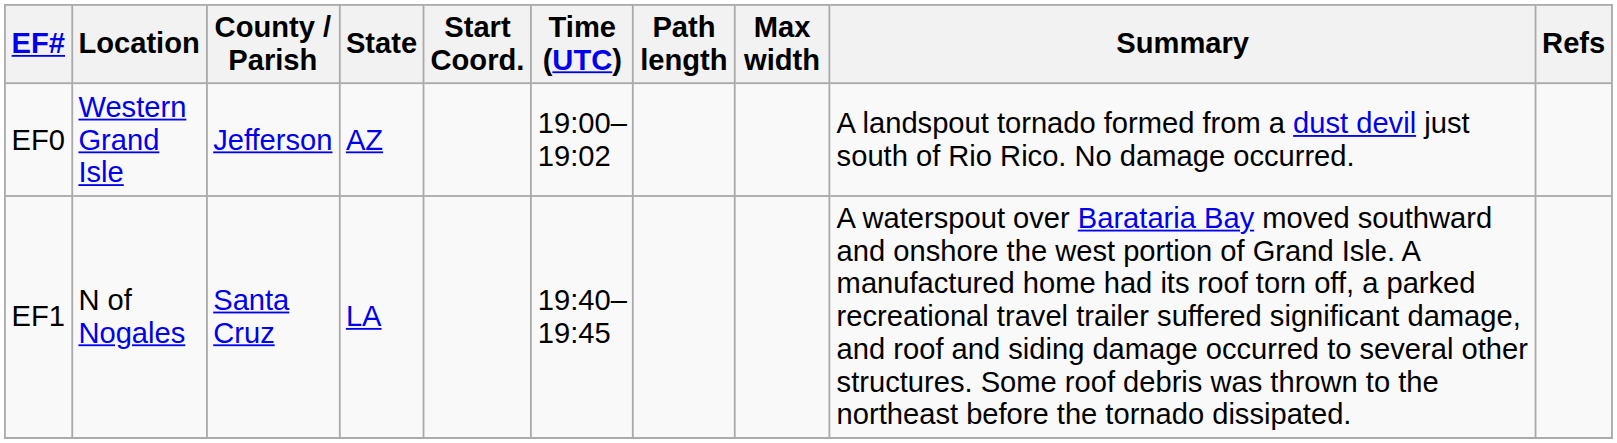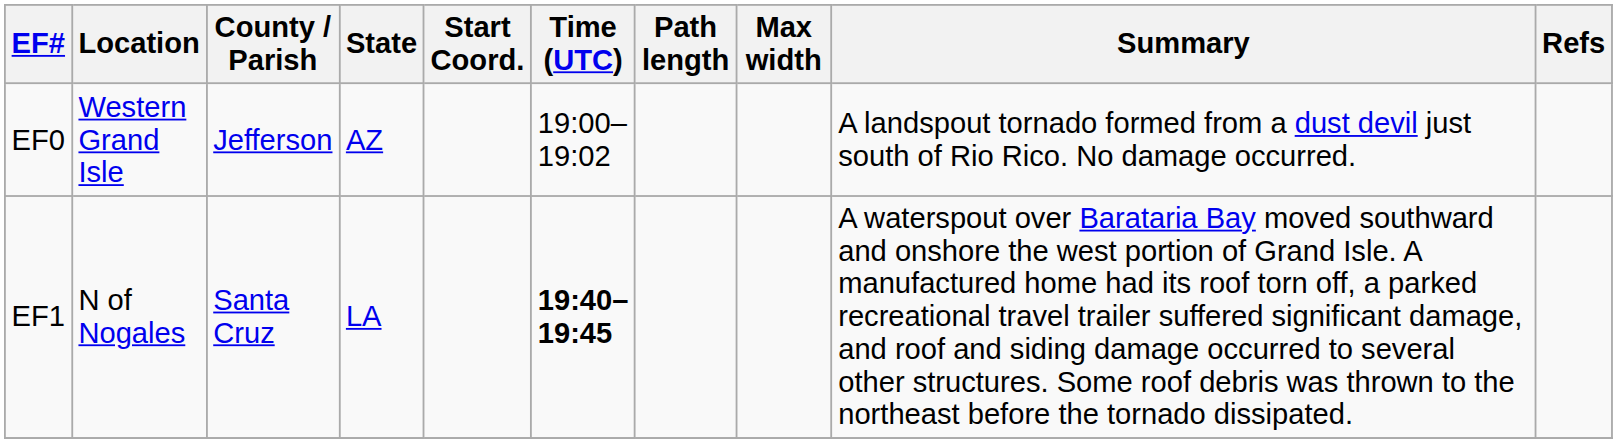(582, 316) normal -> (583, 316) bold
